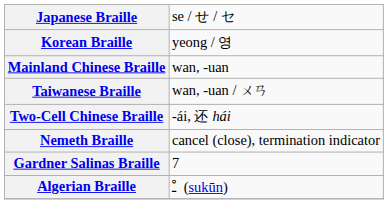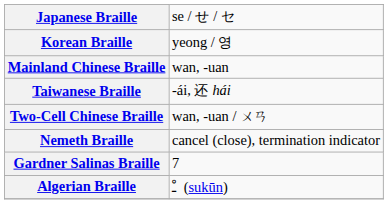(220, 90) wan, -uan / ㄨㄢ -> (201, 90) -ái, 还 hái
(201, 116) -ái, 还 hái -> (220, 116) wan, -uan / ㄨㄢ
